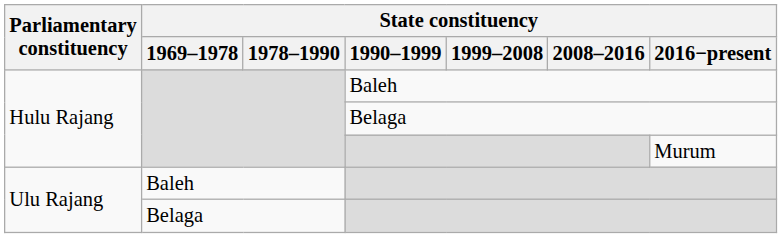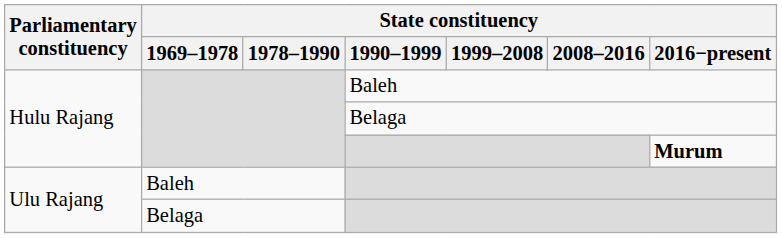(685, 150) normal -> (688, 150) bold
